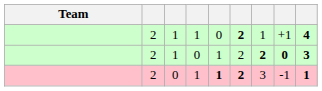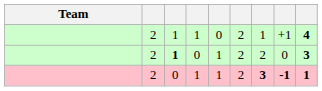(241, 34) bold -> (241, 34) normal
(175, 55) normal -> (175, 55) bold
(263, 55) bold -> (263, 55) normal
(285, 55) bold -> (285, 55) normal
(219, 75) bold -> (219, 75) normal
(241, 75) bold -> (241, 75) normal
(263, 75) normal -> (263, 75) bold
(285, 75) normal -> (285, 75) bold
